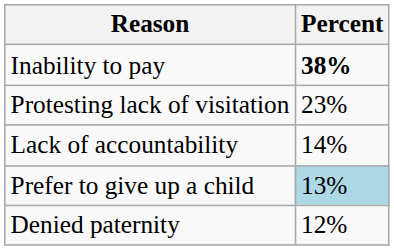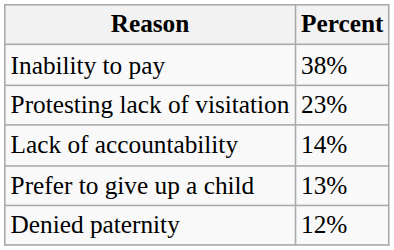(326, 64) bold -> (324, 64) normal
(324, 184) lightblue background -> (324, 184) no background
